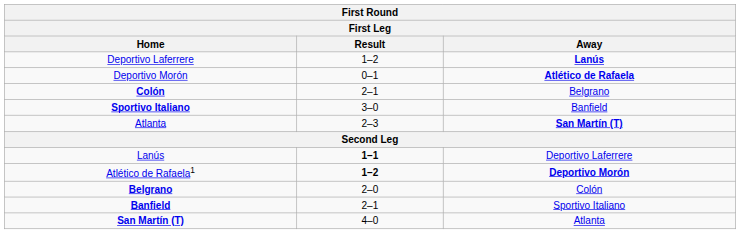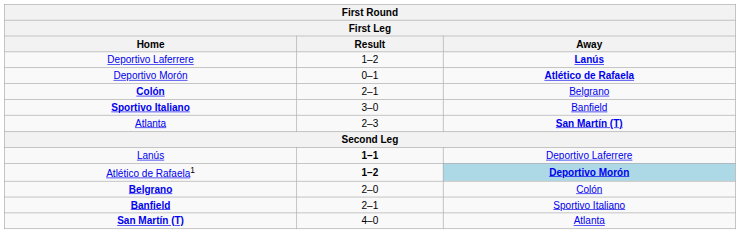(589, 172) no background -> (589, 172) lightblue background
